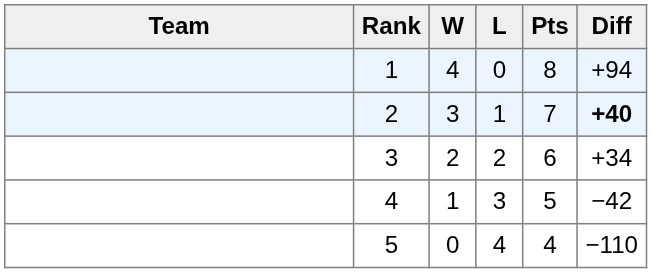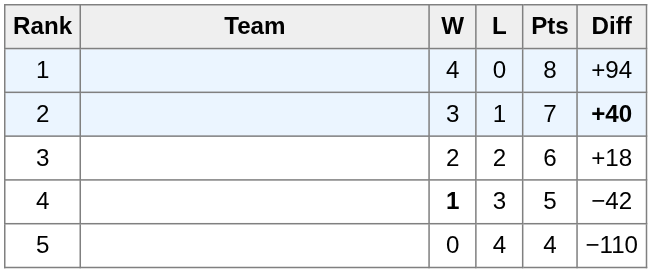columns swapped: (391, 26) <-> (179, 26)
(612, 157) +34 -> (612, 157) +18
(453, 201) normal -> (453, 201) bold
